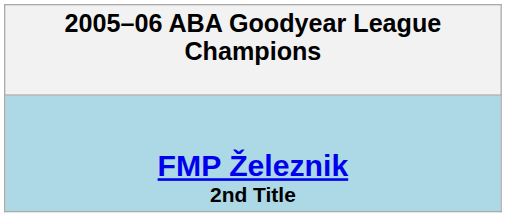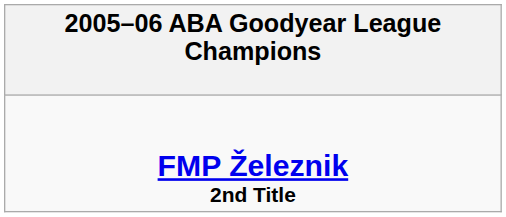(253, 176) lightblue background -> (253, 176) no background
